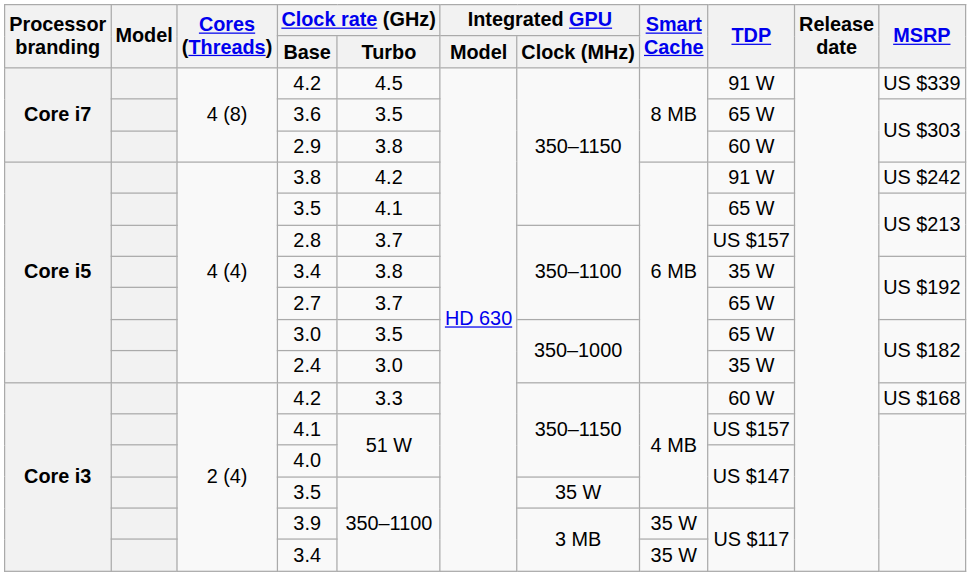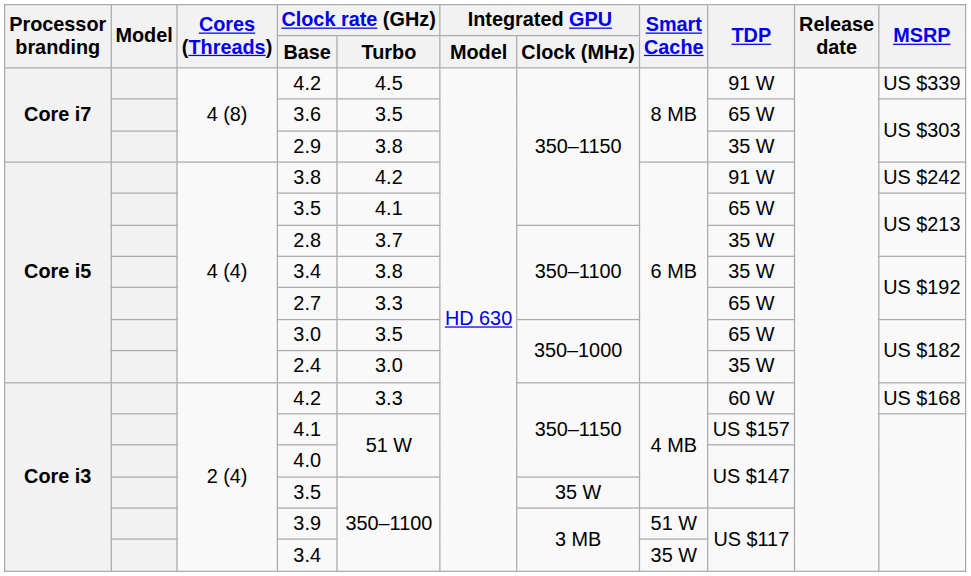(751, 146) 60 W -> (751, 146) 35 W
(751, 240) US $157 -> (751, 240) 35 W
(389, 303) 3.7 -> (389, 303) 3.3
(674, 523) 35 W -> (674, 523) 51 W
